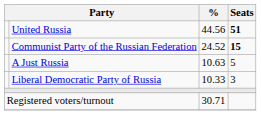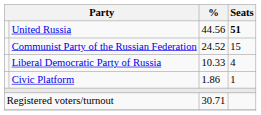(235, 46) bold -> (235, 46) normal
- row: (40, 63)
(233, 79) 3 -> (233, 63) 4
+ row: (43, 79)
